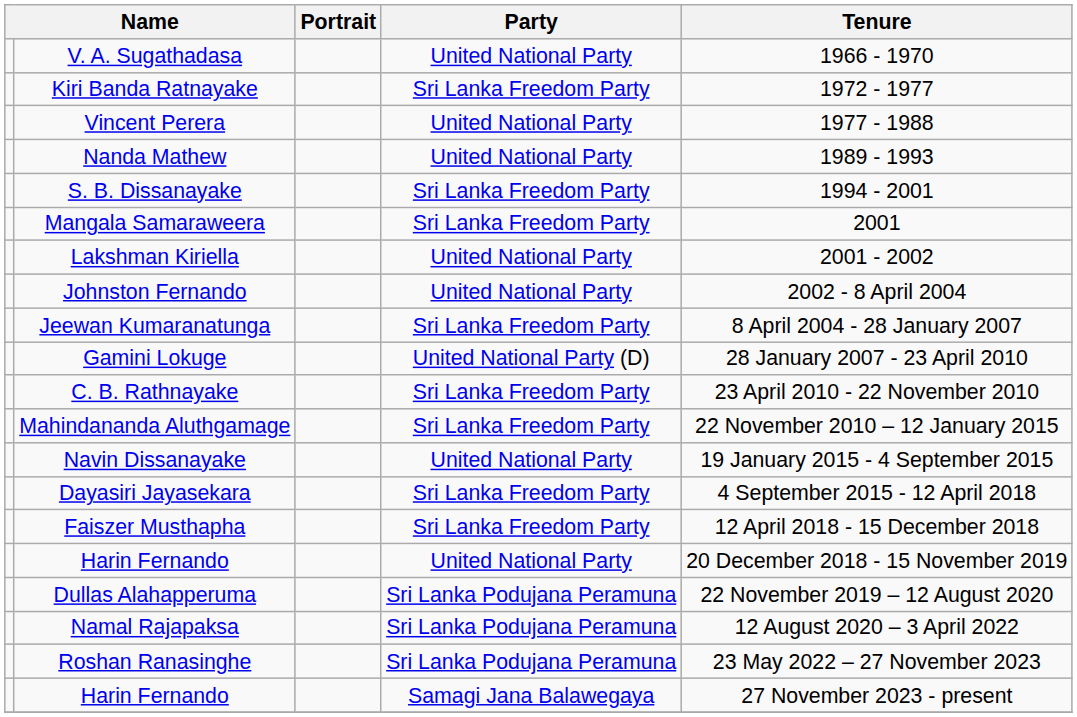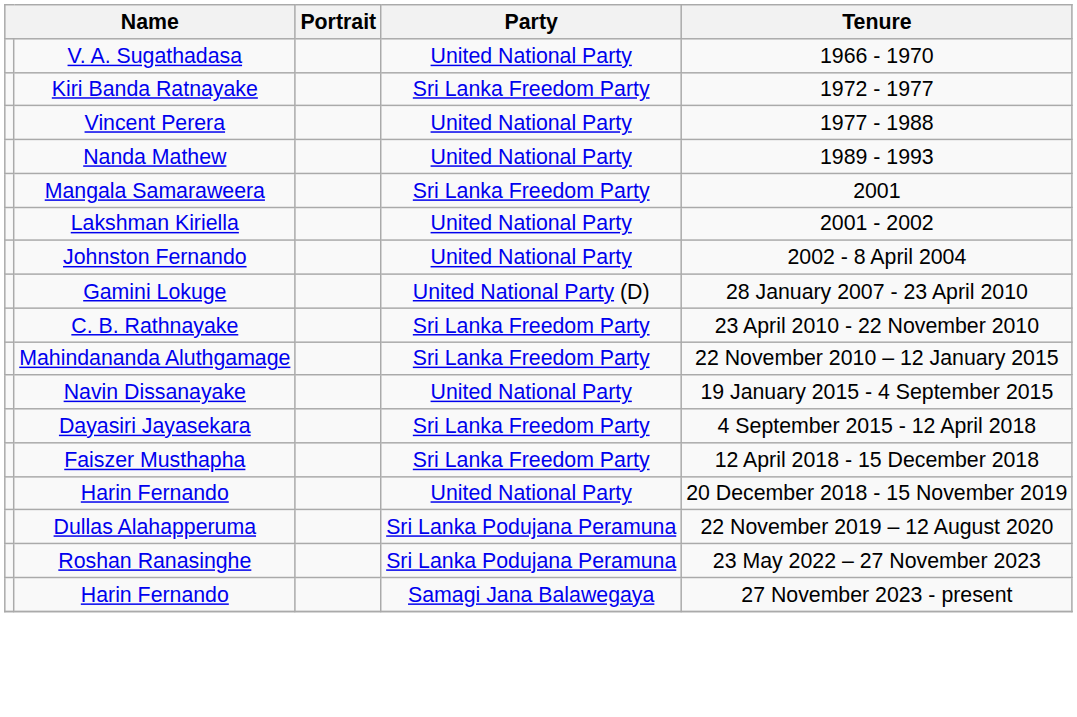- row: (155, 190)
- row: (155, 325)
- row: (155, 628)
